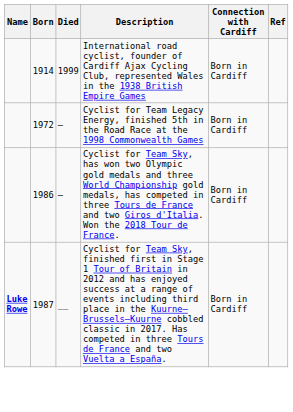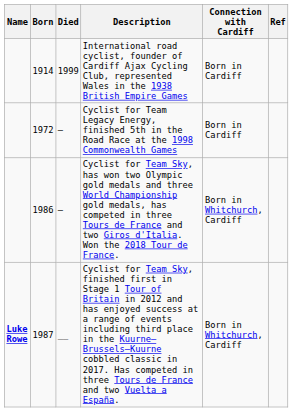(229, 195) Born in Cardiff -> (234, 210) Born in Whitchurch, Cardiff
(229, 304) Born in Cardiff -> (234, 335) Born in Whitchurch, Cardiff
